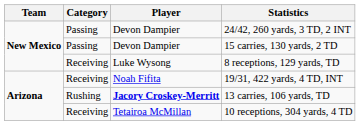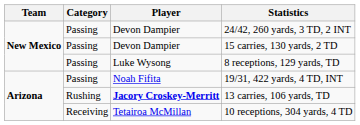(87, 62) Receiving -> (82, 62) Passing
(87, 79) Receiving -> (82, 79) Passing
